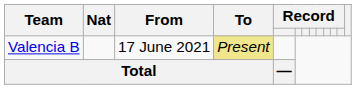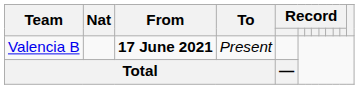(164, 47) normal -> (165, 47) bold
(243, 47) khaki background -> (246, 47) no background
